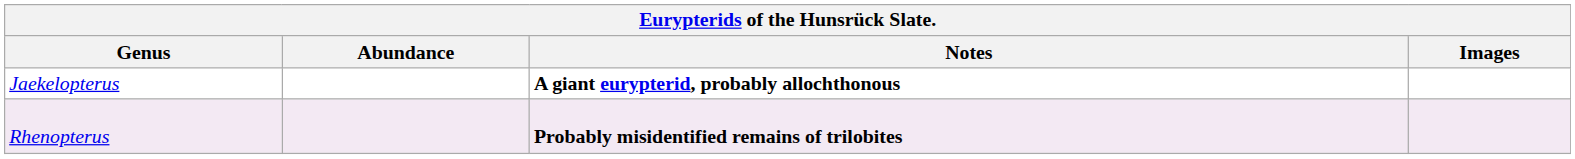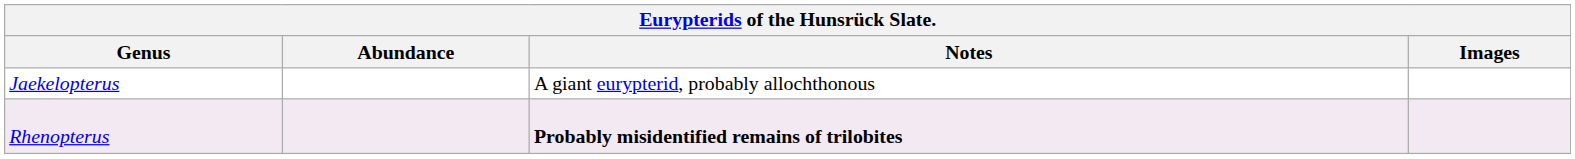(717, 83) bold -> (705, 83) normal
